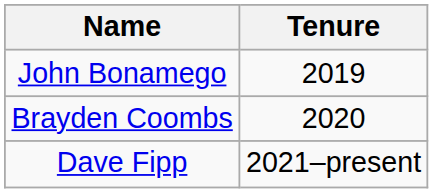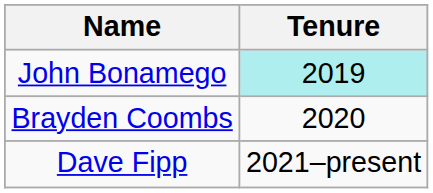(334, 72) no background -> (334, 72) paleturquoise background
